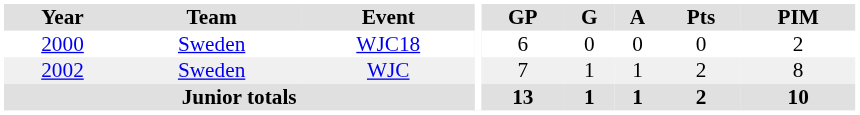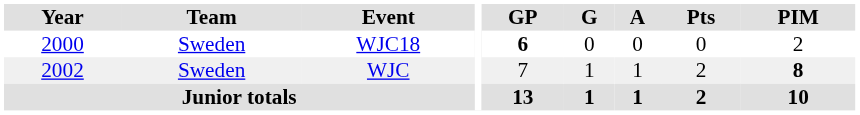(523, 43) normal -> (523, 43) bold
(798, 70) normal -> (798, 70) bold
